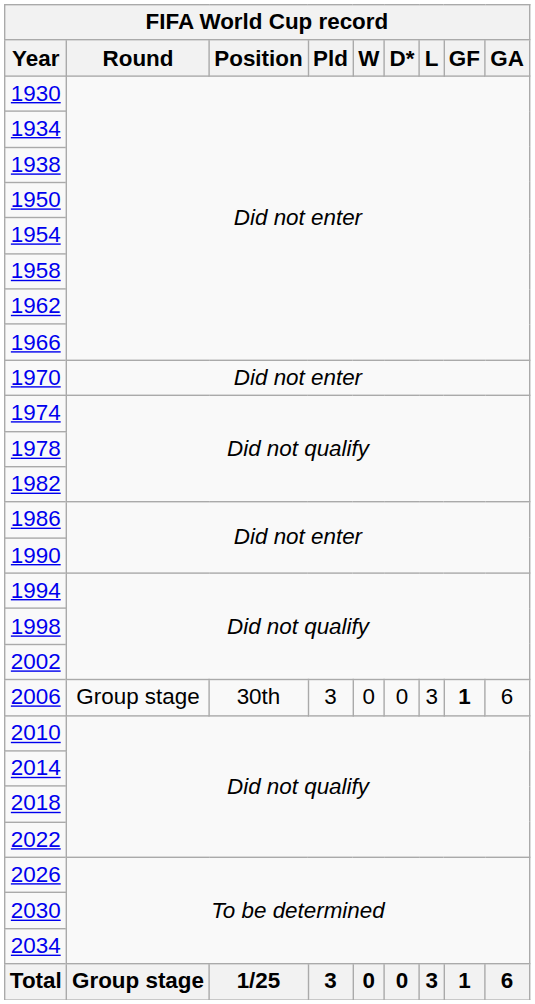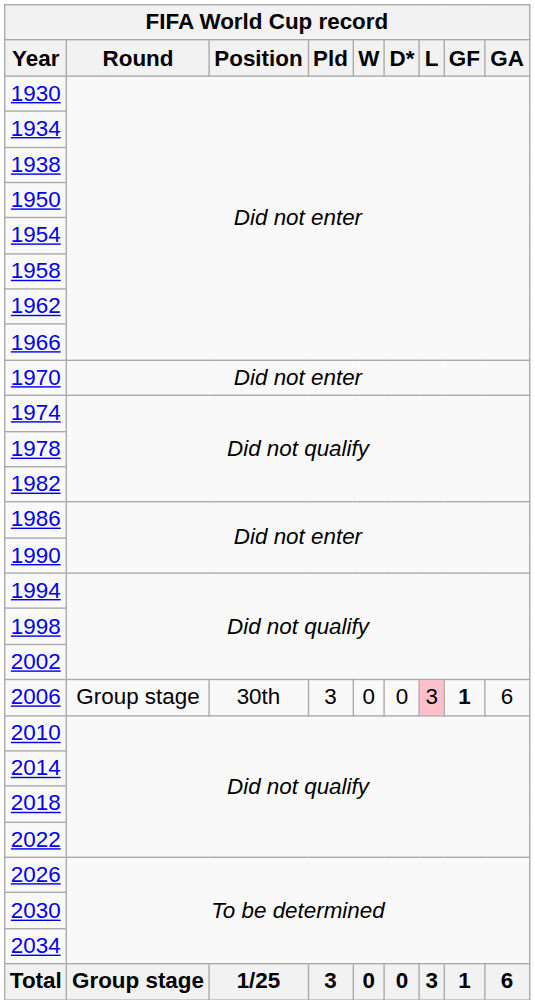(432, 697) no background -> (432, 697) pink background
